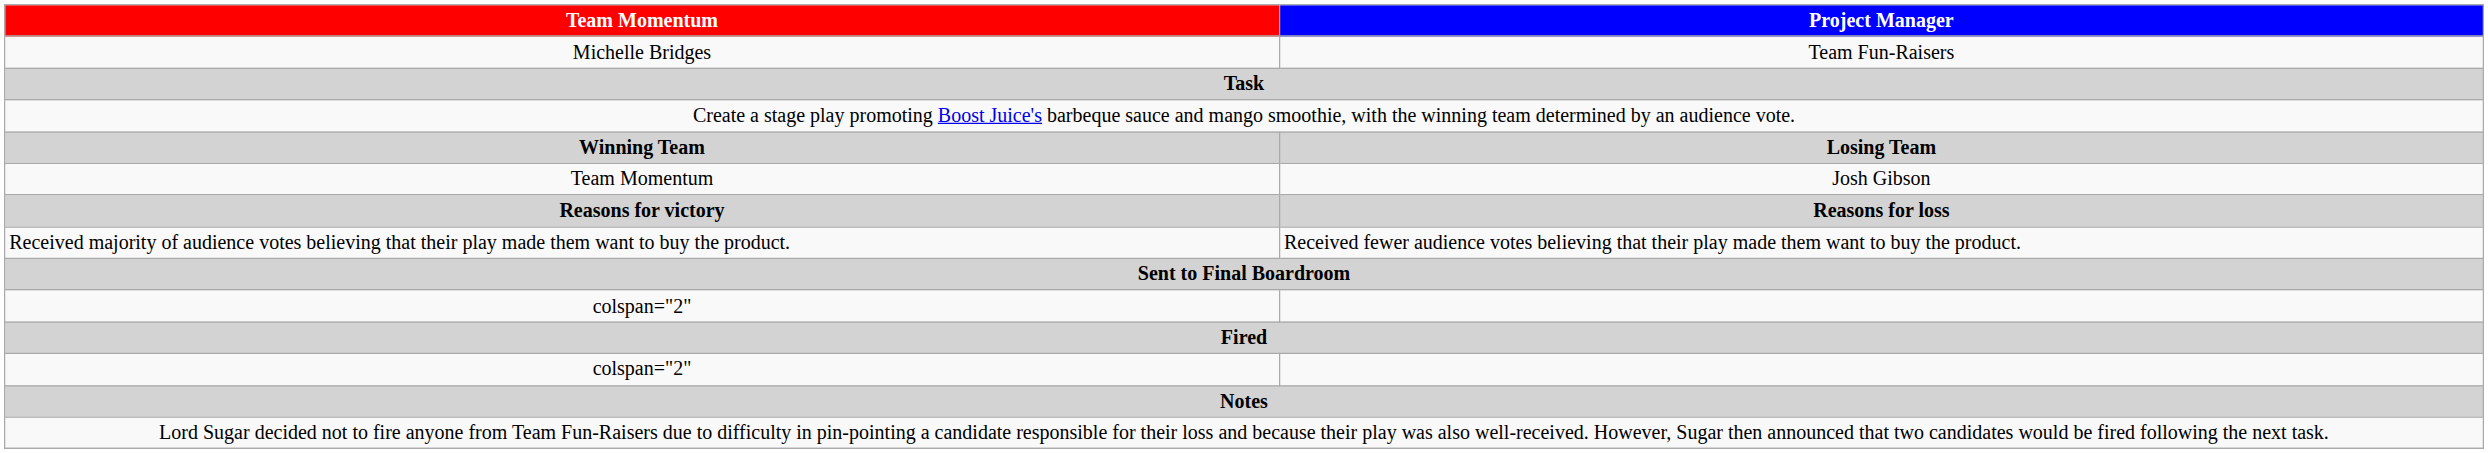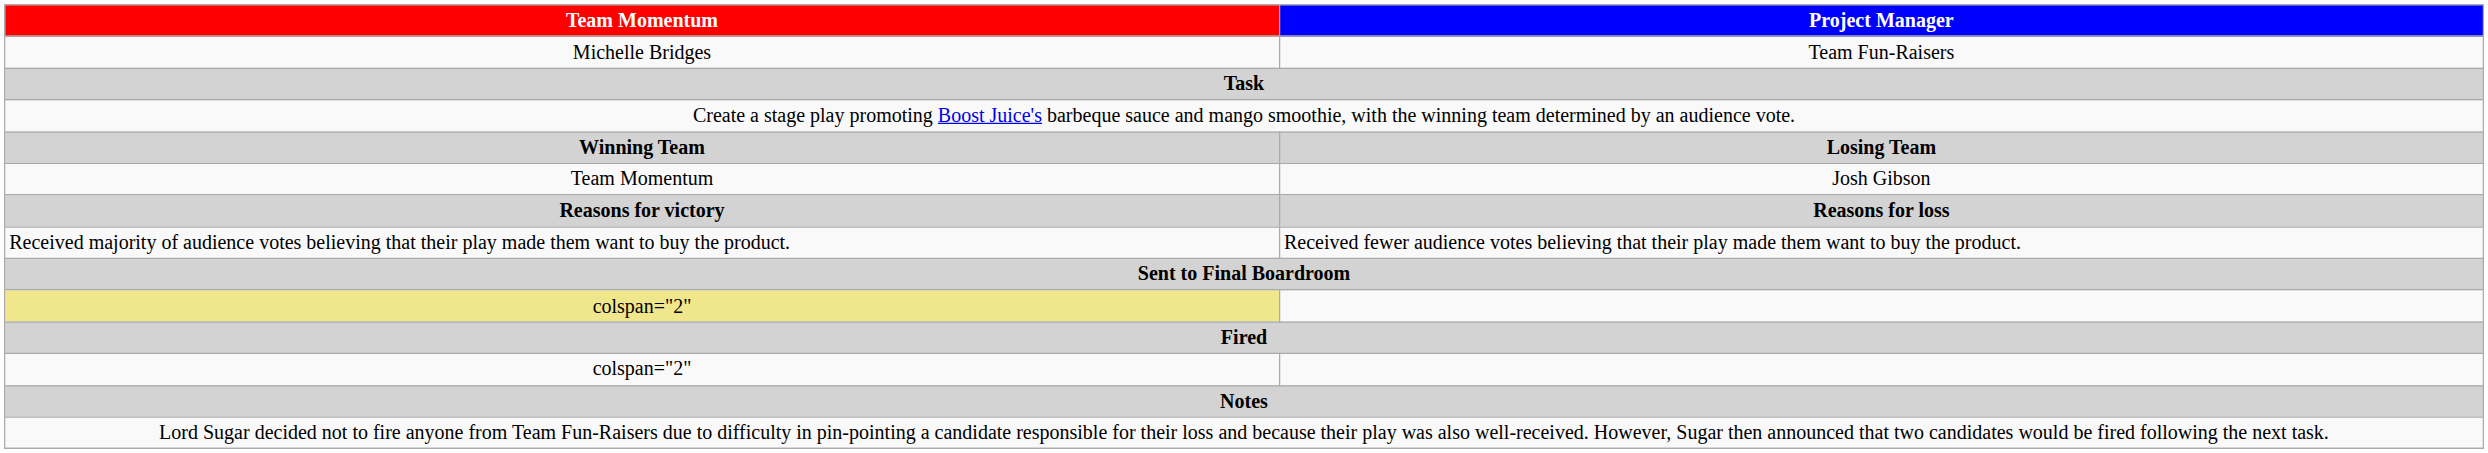(642, 305) no background -> (642, 305) khaki background
